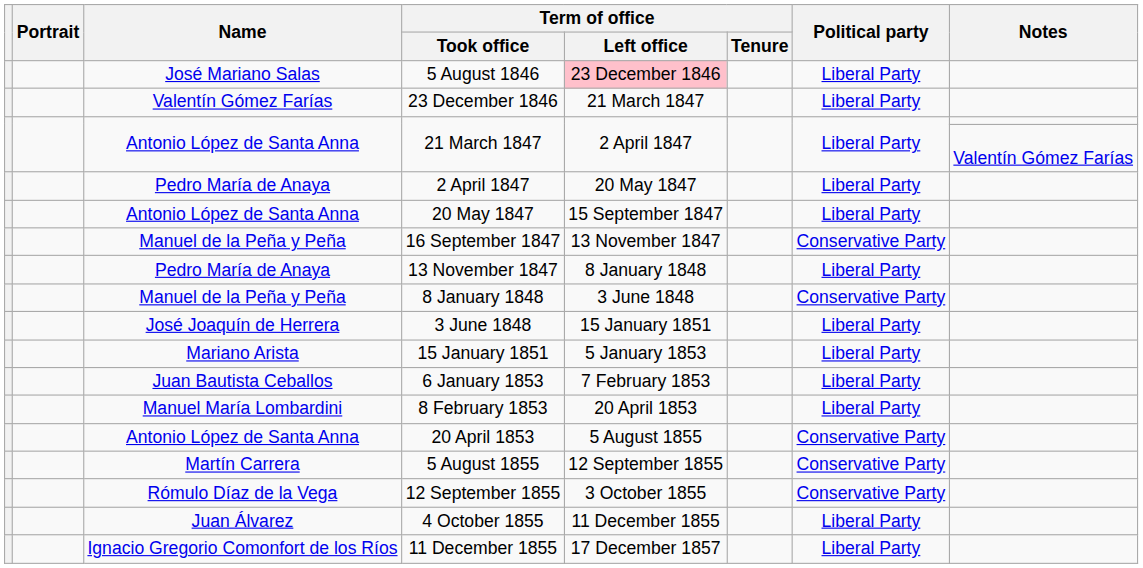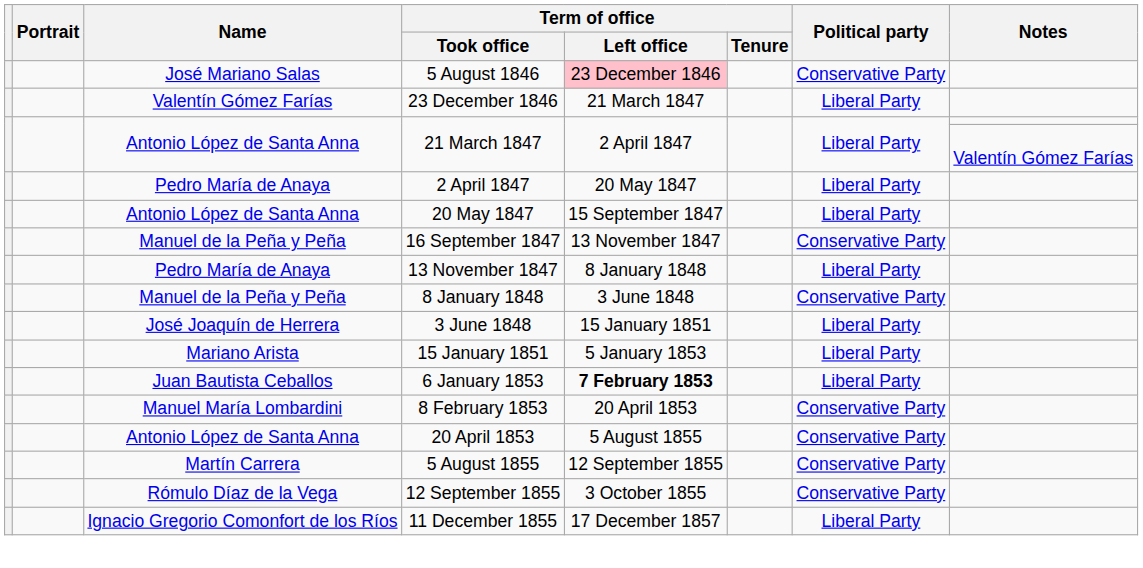(871, 74) Liberal Party -> (871, 74) Conservative Party
(646, 381) normal -> (646, 381) bold
(871, 409) Liberal Party -> (871, 409) Conservative Party
- row: (242, 520)
